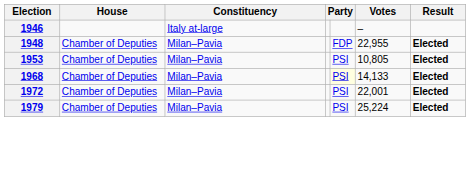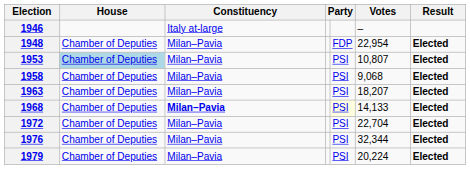(373, 44) 22,955 -> (373, 44) 22,954
(109, 60) no background -> (109, 60) lightblue background
(373, 60) 10,805 -> (373, 60) 10,807
+ row: (32, 76)
+ row: (32, 92)
(195, 76) normal -> (196, 108) bold
(373, 92) 22,001 -> (373, 124) 22,704
+ row: (32, 140)
(373, 108) 25,224 -> (373, 156) 20,224
